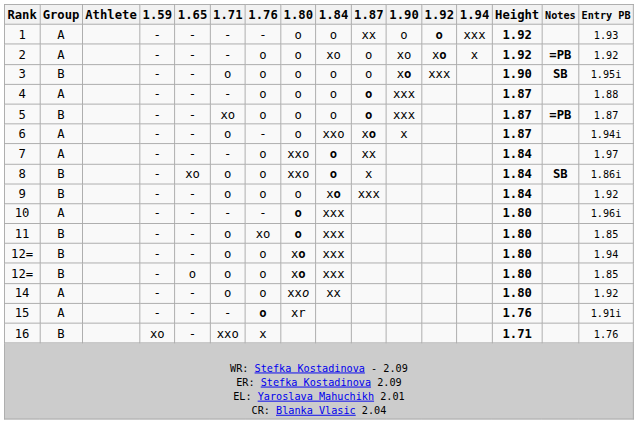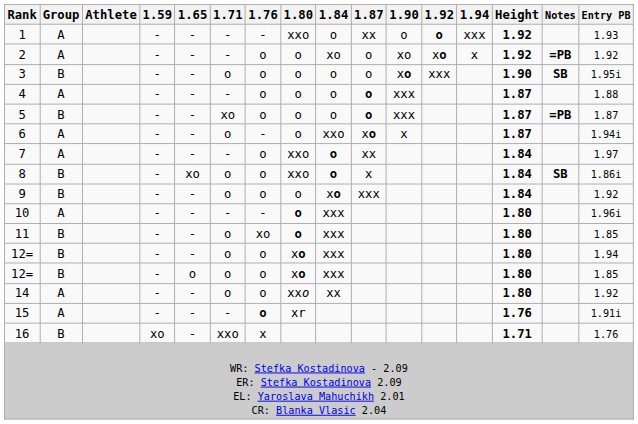(298, 34) o -> (298, 34) xxo
